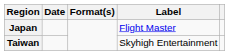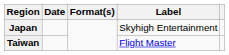(147, 27) Flight Master -> (168, 27) Skyhigh Entertainment
(168, 43) Skyhigh Entertainment -> (147, 43) Flight Master
